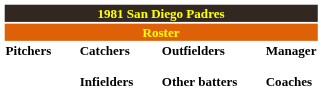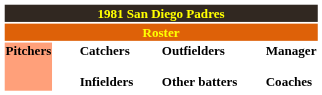(28, 51) no background -> (28, 51) lightsalmon background
